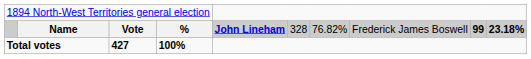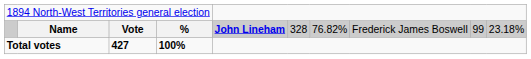(478, 29) bold -> (478, 29) normal
(506, 29) bold -> (506, 29) normal
